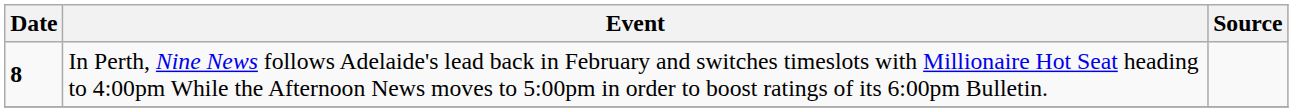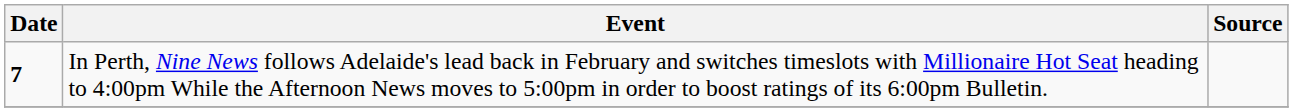(16, 74) 8 -> (16, 74) 7
